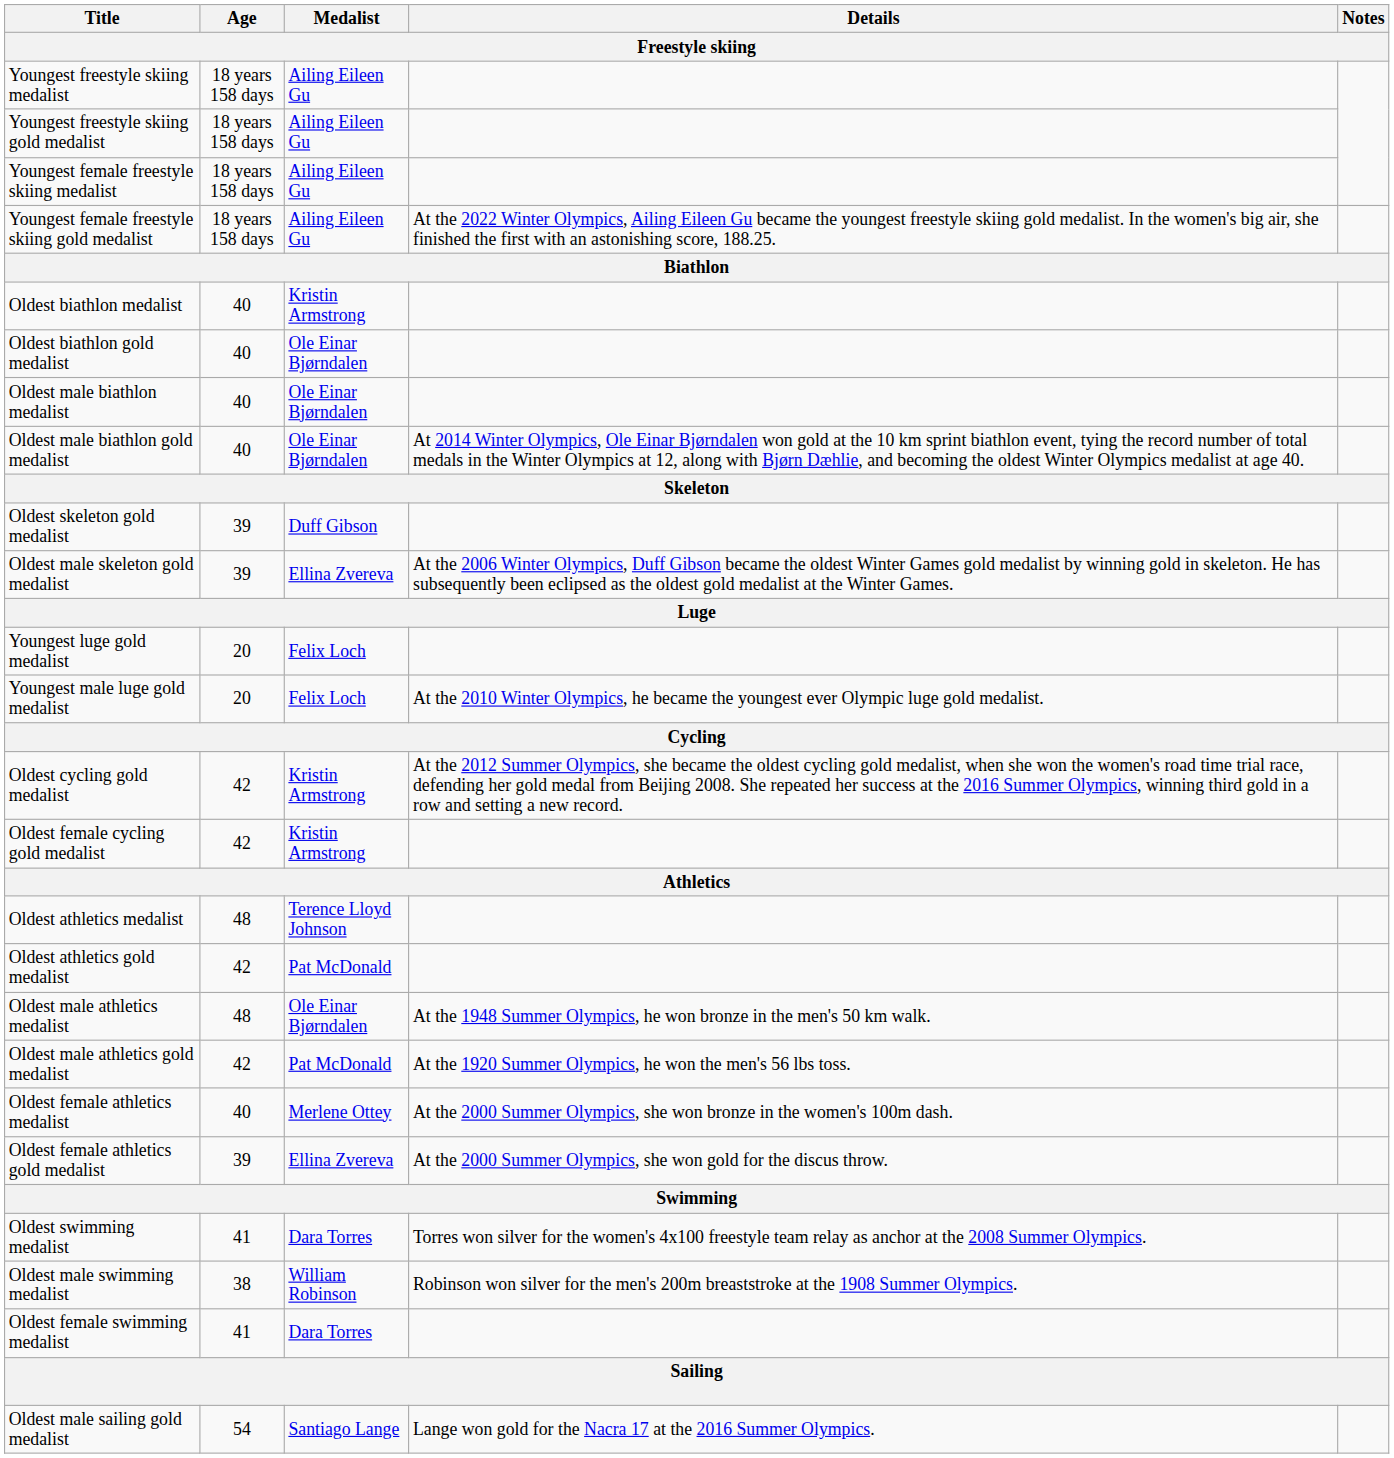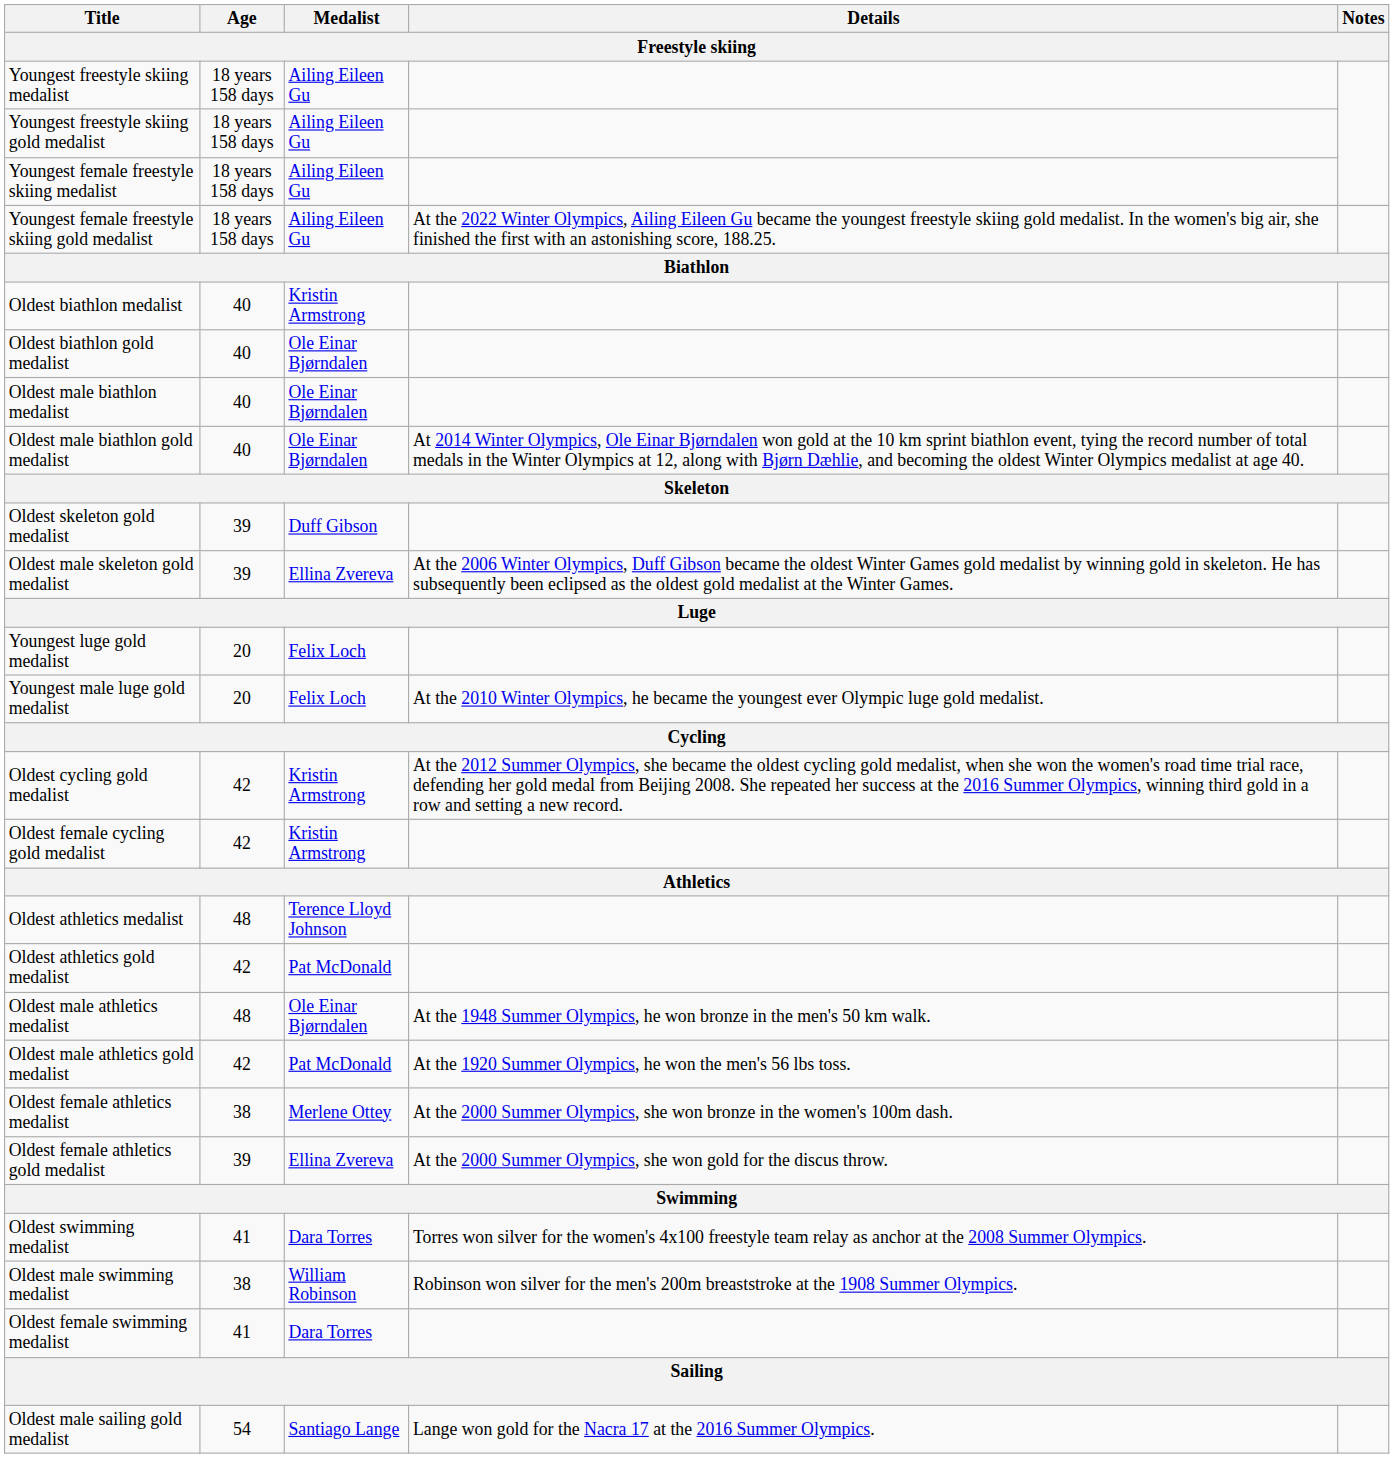(242, 1112) 40 -> (242, 1112) 38
